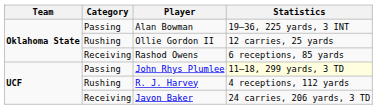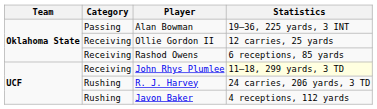(102, 41) Rushing -> (108, 41) Receiving
(102, 69) Passing -> (108, 69) Receiving
(289, 83) 4 receptions, 112 yards -> (299, 83) 24 carries, 206 yards, 3 TD
(108, 97) Receiving -> (102, 97) Rushing
(299, 97) 24 carries, 206 yards, 3 TD -> (289, 97) 4 receptions, 112 yards
